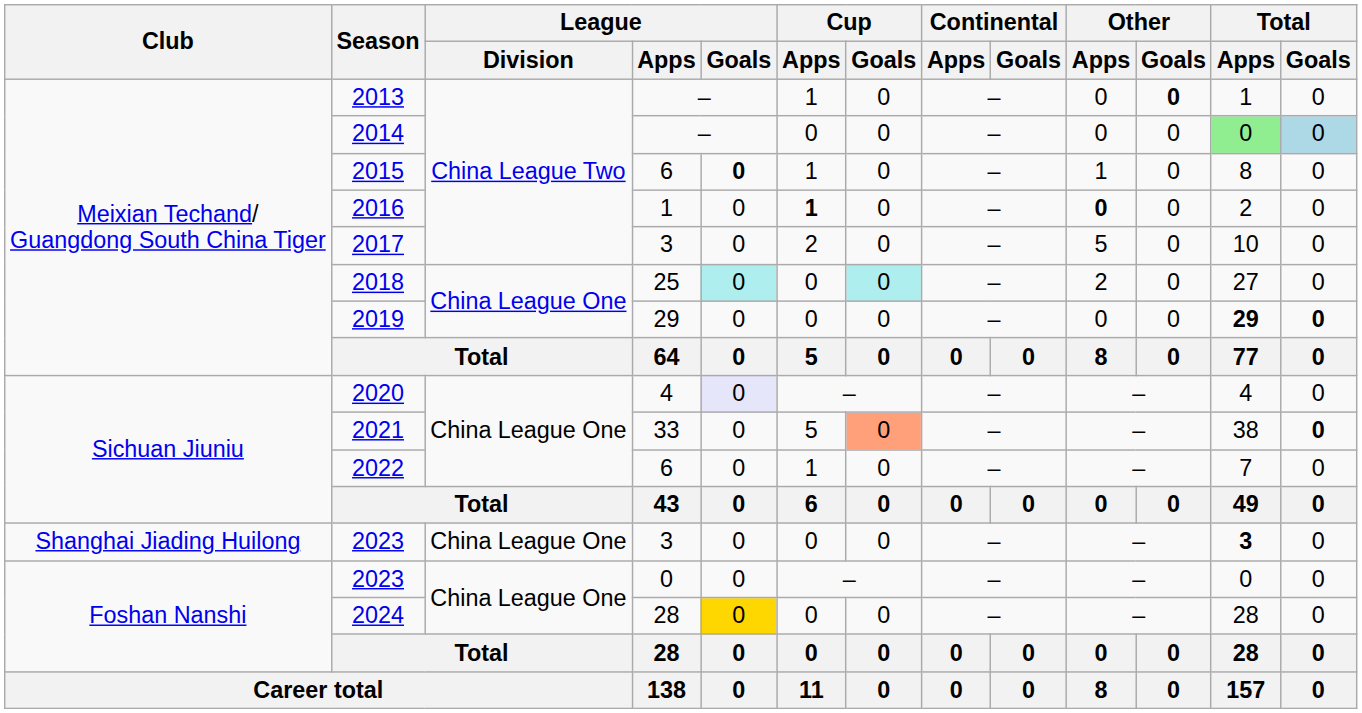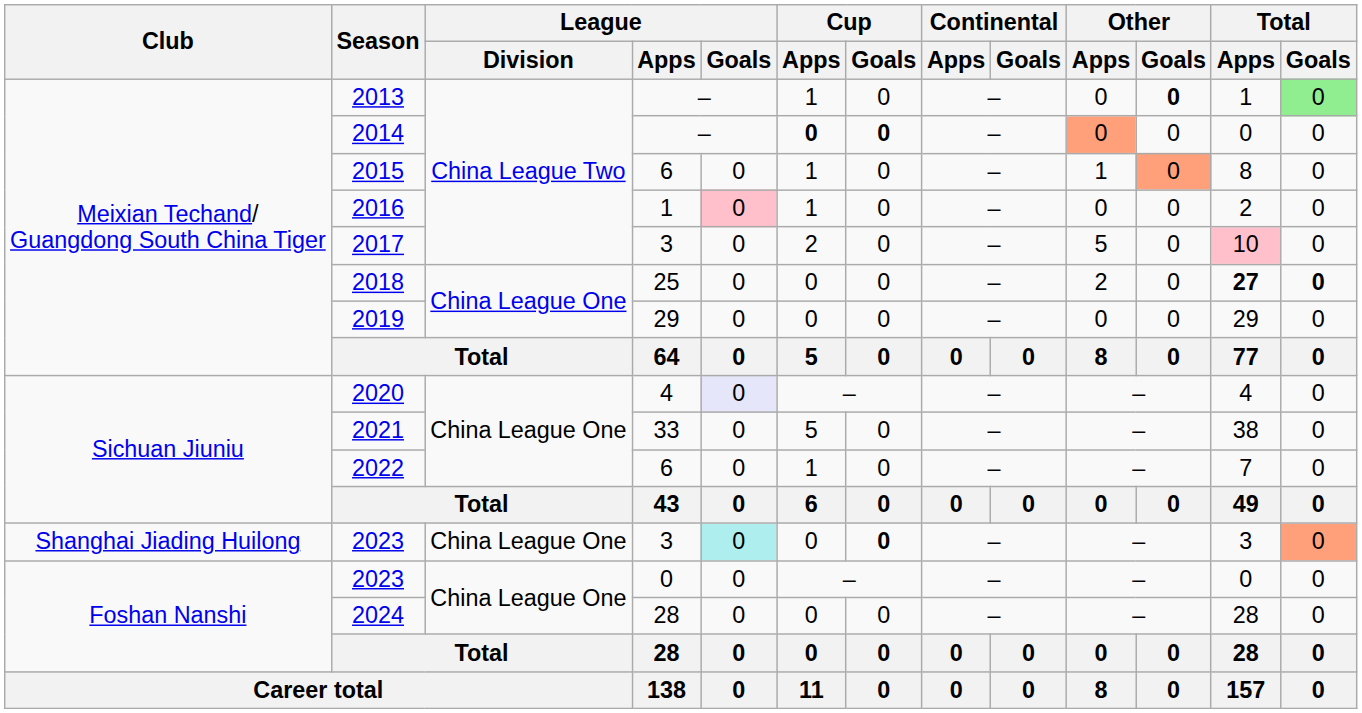(1318, 97) no background -> (1318, 97) lightgreen background
(811, 134) normal -> (811, 134) bold
(884, 134) normal -> (884, 134) bold
(1101, 134) no background -> (1101, 134) lightsalmon background
(1246, 134) lightgreen background -> (1246, 134) no background
(1318, 134) lightblue background -> (1318, 134) no background
(739, 171) bold -> (739, 171) normal
(1173, 171) no background -> (1173, 171) lightsalmon background
(739, 208) no background -> (739, 208) pink background
(811, 208) bold -> (811, 208) normal
(1101, 208) bold -> (1101, 208) normal
(1246, 245) no background -> (1246, 245) pink background
(739, 282) paleturquoise background -> (739, 282) no background
(884, 282) paleturquoise background -> (884, 282) no background
(1246, 282) normal -> (1246, 282) bold
(1318, 282) normal -> (1318, 282) bold
(1246, 319) bold -> (1246, 319) normal
(1318, 319) bold -> (1318, 319) normal
(884, 430) lightsalmon background -> (884, 430) no background
(1318, 430) bold -> (1318, 430) normal
(739, 541) no background -> (739, 541) paleturquoise background
(884, 541) normal -> (884, 541) bold
(1246, 541) bold -> (1246, 541) normal
(1318, 541) no background -> (1318, 541) lightsalmon background
(739, 615) gold background -> (739, 615) no background
